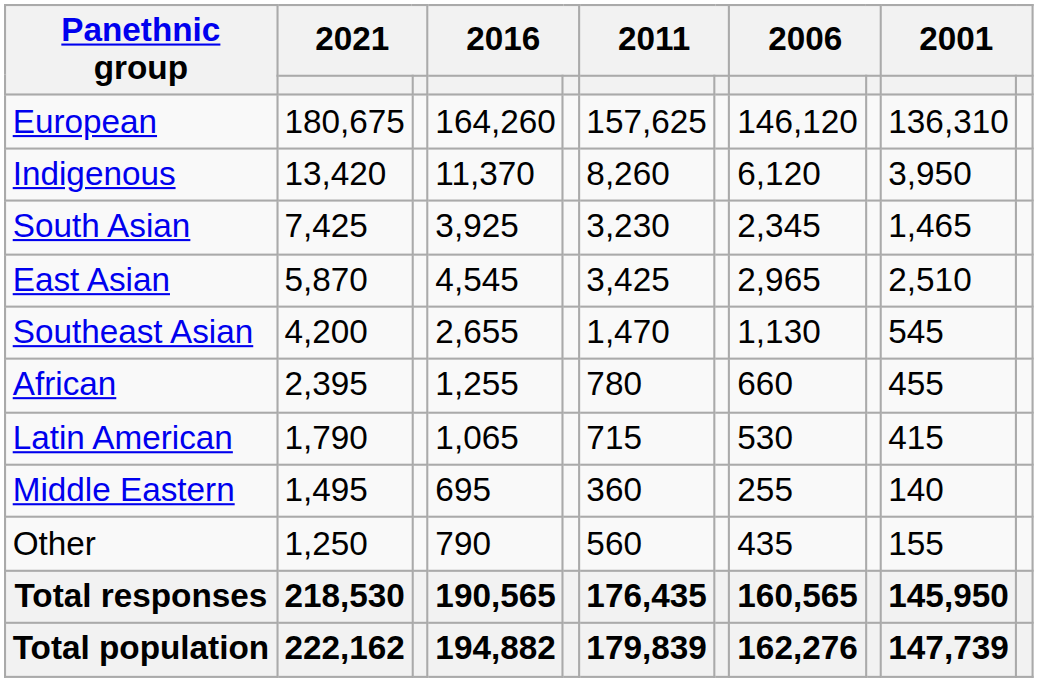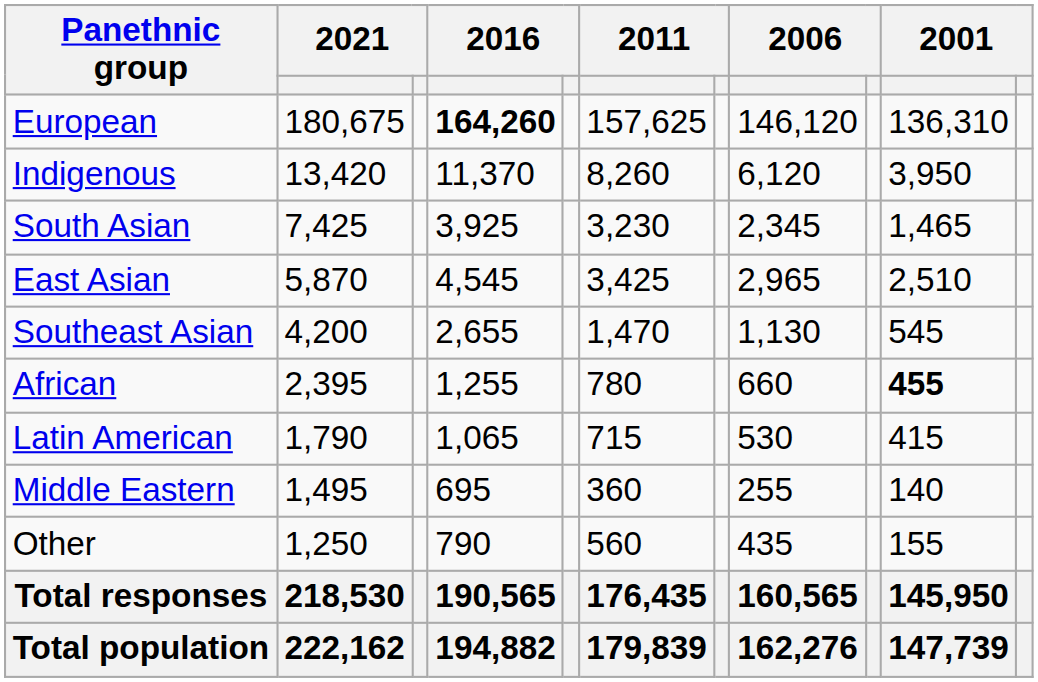(496, 121) normal -> (496, 121) bold
(916, 385) normal -> (916, 385) bold
